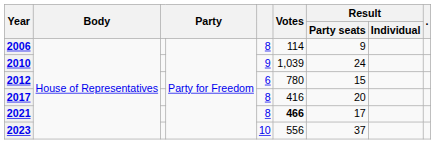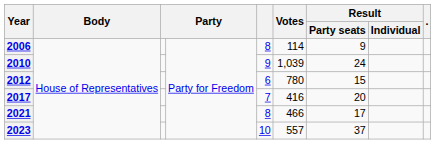(268, 97) 8 -> (268, 97) 7
(295, 114) bold -> (295, 114) normal
(295, 131) 556 -> (295, 131) 557
